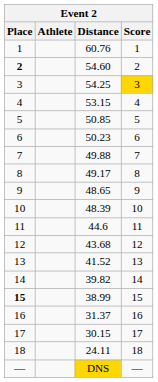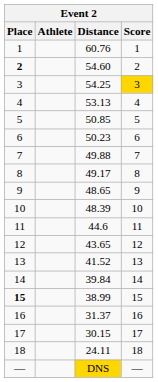(98, 102) 53.15 -> (98, 102) 53.13
(98, 244) 43.68 -> (98, 244) 43.65
(98, 279) 39.82 -> (98, 279) 39.84
